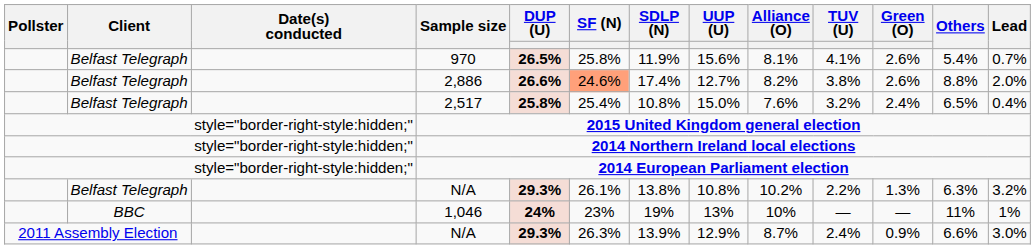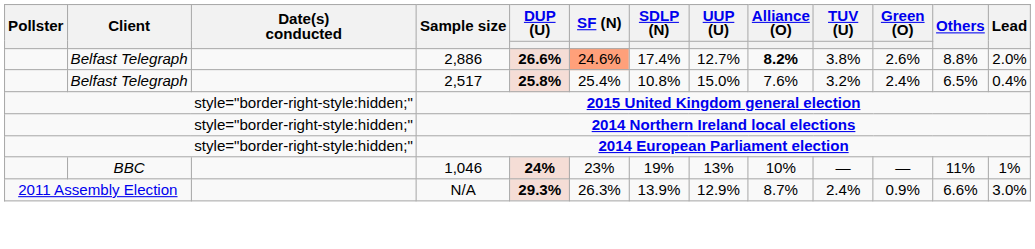- row: (129, 59)
(781, 81) normal -> (781, 59) bold
- row: (129, 190)
